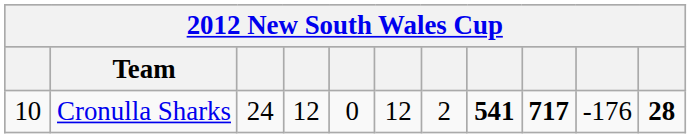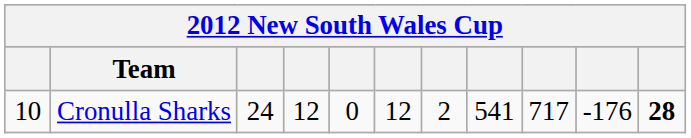(494, 111) bold -> (494, 111) normal
(549, 111) bold -> (549, 111) normal
